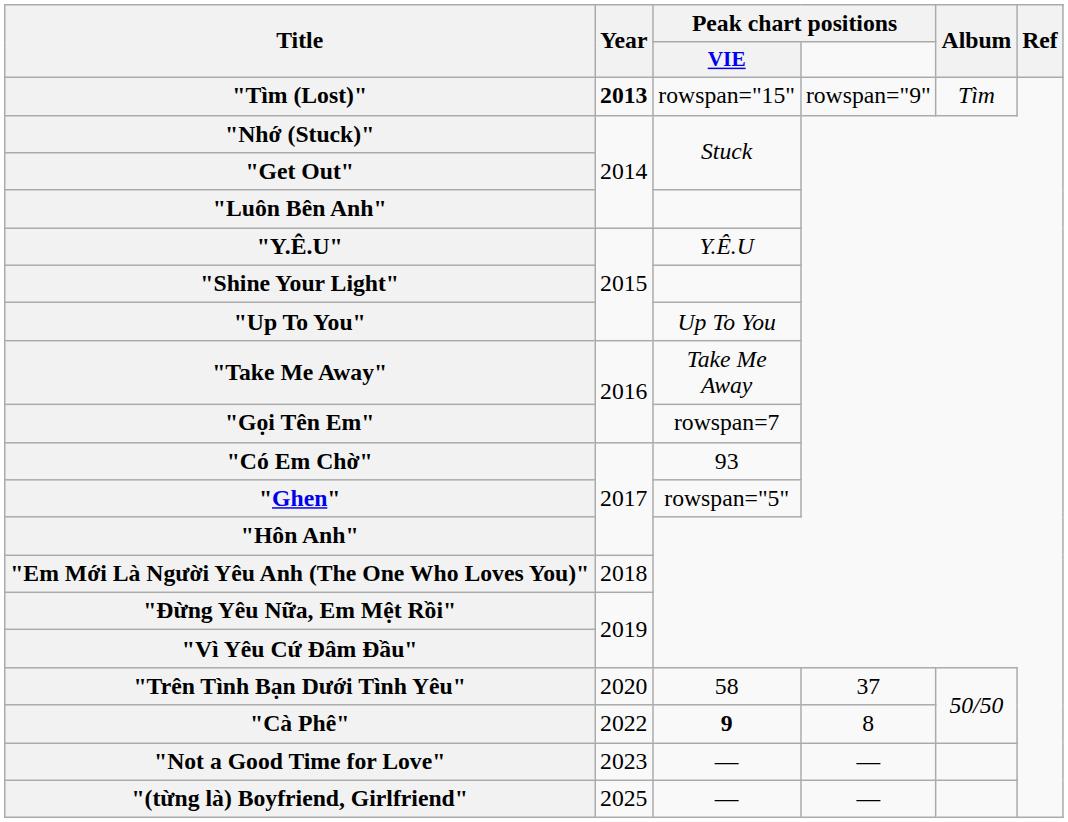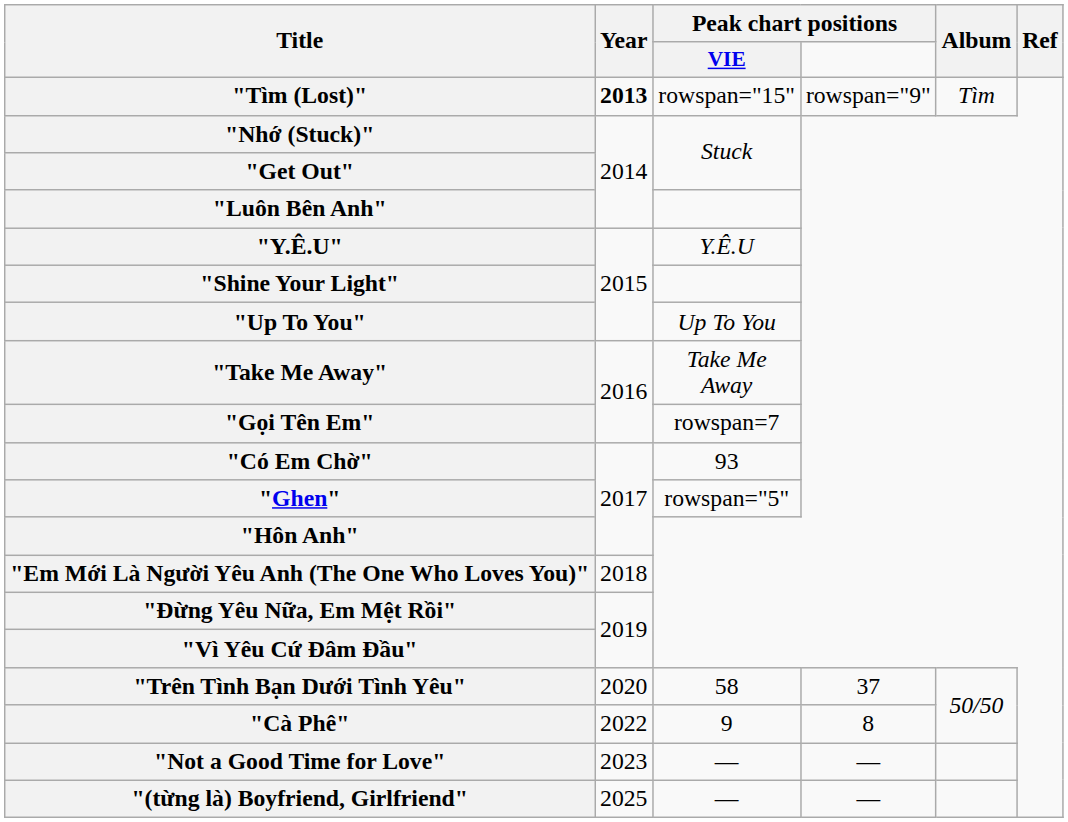(727, 723) bold -> (727, 723) normal
